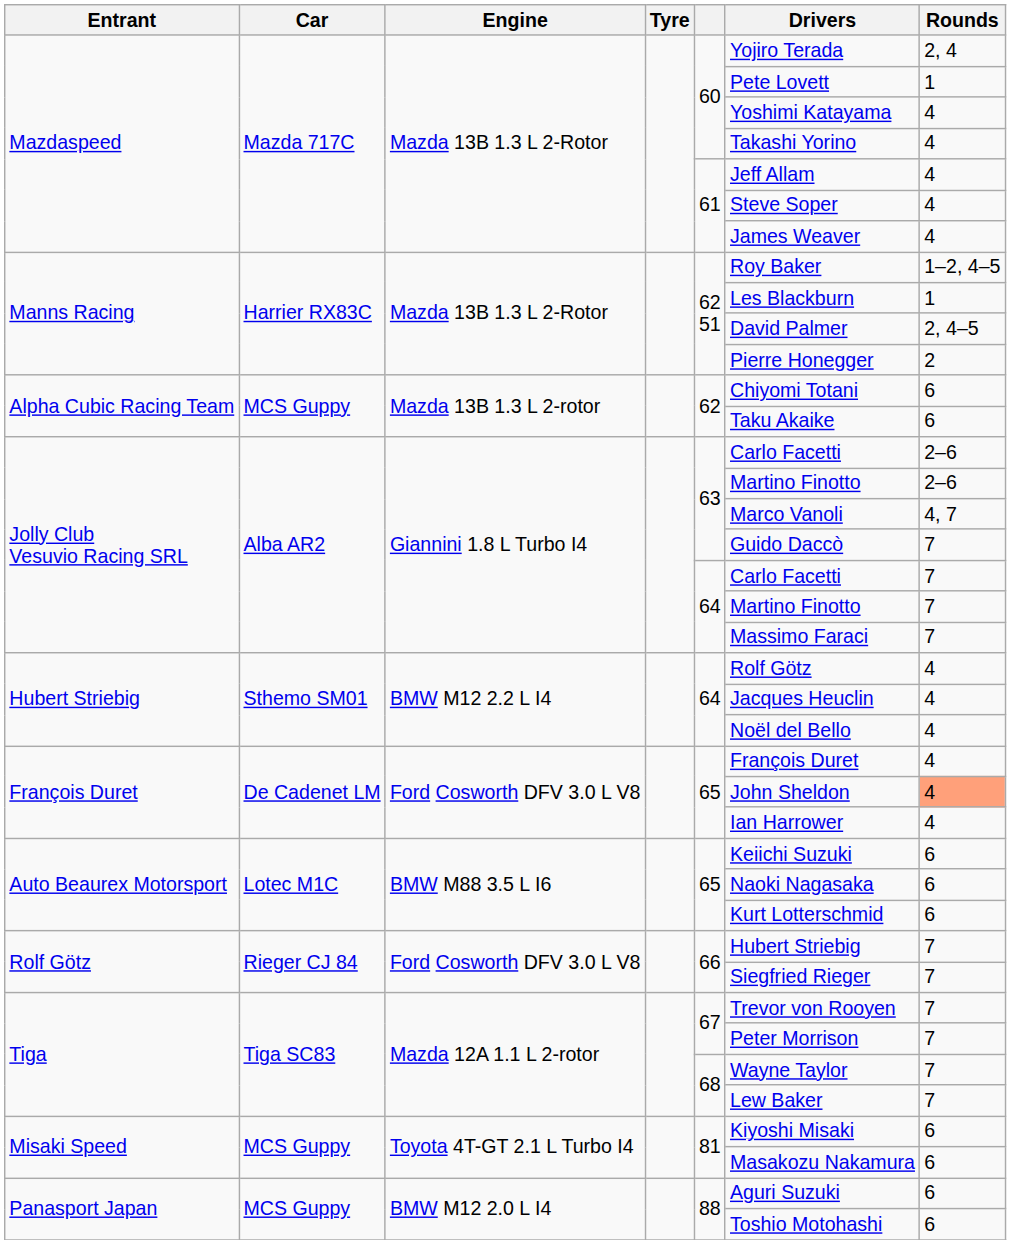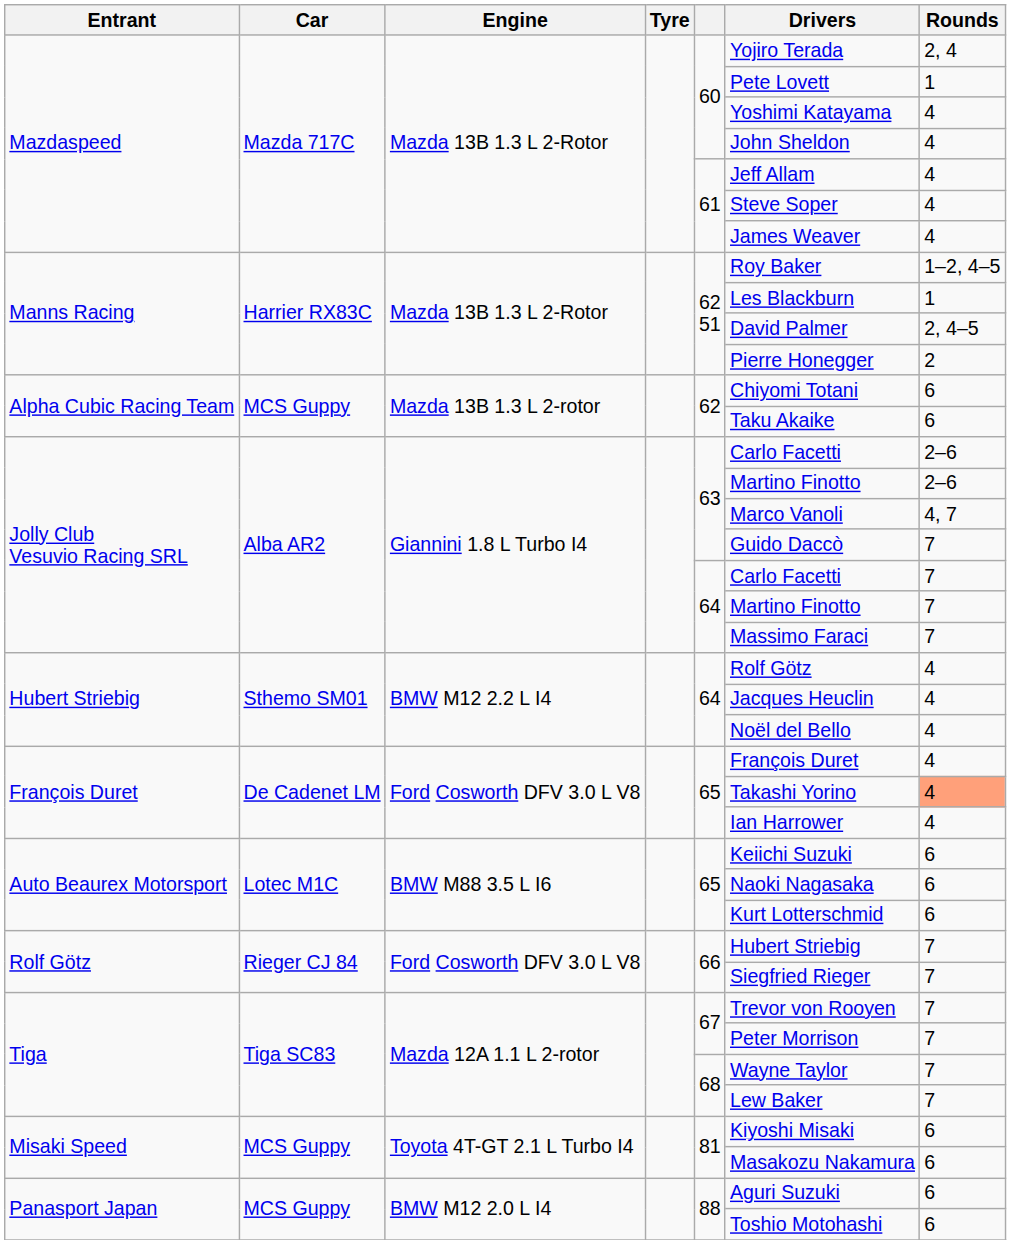(793, 143) Takashi Yorino -> (790, 143) John Sheldon
(790, 791) John Sheldon -> (793, 791) Takashi Yorino
